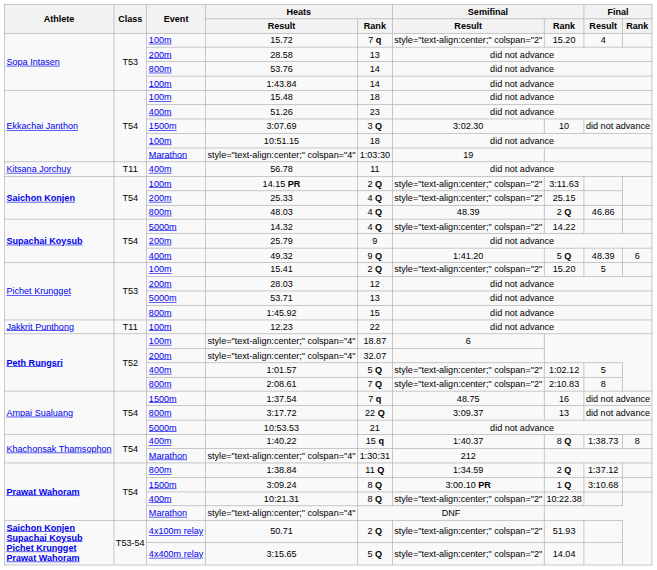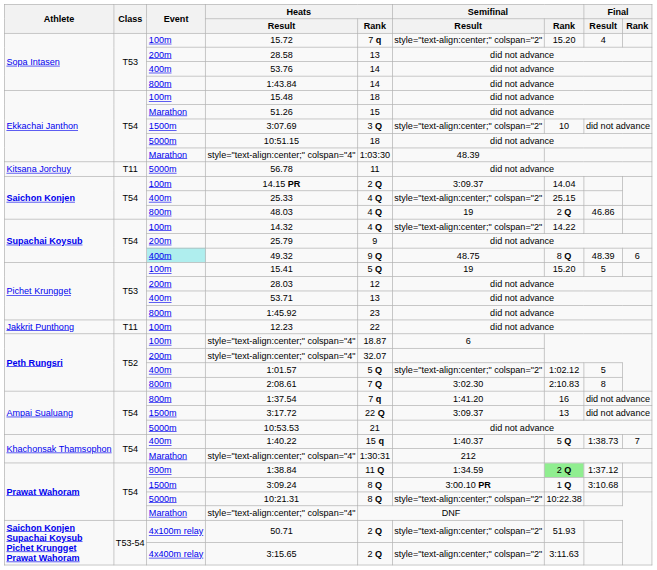(160, 69) 800m -> (160, 69) 400m
(160, 84) 100m -> (160, 84) 800m
(160, 112) 400m -> (168, 112) Marathon
(375, 112) 23 -> (375, 112) 15
(468, 127) 3:02.30 -> (468, 127) style="text-align:center;" colspan="2"
(160, 141) 100m -> (163, 141) 5000m
(468, 155) 19 -> (468, 155) 48.39
(160, 170) 400m -> (163, 170) 5000m
(468, 184) style="text-align:center;" colspan="2" -> (468, 184) 3:09.37
(564, 184) 3:11.63 -> (564, 184) 14.04
(160, 198) 200m -> (160, 198) 400m
(468, 213) 48.39 -> (468, 213) 19
(163, 227) 5000m -> (160, 227) 100m
(160, 256) no background -> (160, 256) paleturquoise background
(468, 256) 1:41.20 -> (468, 256) 48.75
(564, 256) 5 Q -> (564, 256) 8 Q
(375, 270) 2 Q -> (375, 270) 5 Q
(468, 270) style="text-align:center;" colspan="2" -> (468, 270) 19
(163, 299) 5000m -> (160, 299) 400m
(375, 313) 15 -> (375, 313) 23
(468, 385) style="text-align:center;" colspan="2" -> (468, 385) 3:02.30
(163, 399) 1500m -> (160, 399) 800m
(468, 399) 48.75 -> (468, 399) 1:41.20
(160, 413) 800m -> (163, 413) 1500m
(564, 442) 8 Q -> (564, 442) 5 Q
(637, 442) 8 -> (637, 442) 7
(564, 471) no background -> (564, 471) lightgreen background
(160, 499) 400m -> (163, 499) 5000m
(375, 554) 5 Q -> (375, 554) 2 Q
(564, 554) 14.04 -> (564, 554) 3:11.63
